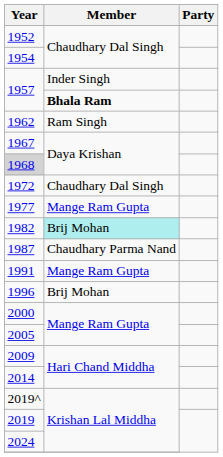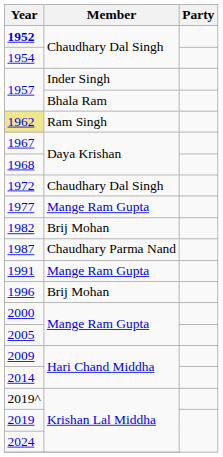(21, 36) normal -> (21, 36) bold
(79, 100) bold -> (77, 100) normal
(21, 121) no background -> (21, 121) khaki background
(21, 164) lightgrey background -> (21, 164) no background
(78, 228) paleturquoise background -> (78, 228) no background
